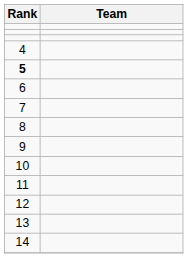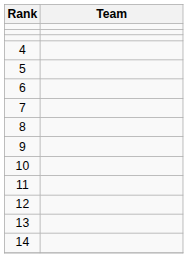(22, 69) bold -> (22, 69) normal
